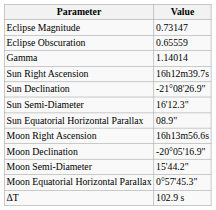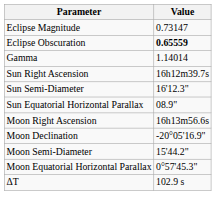(172, 43) normal -> (172, 43) bold
- row: (38, 89)
